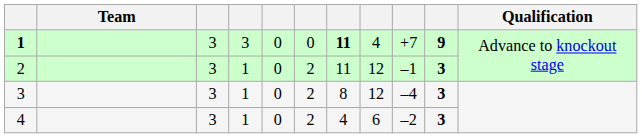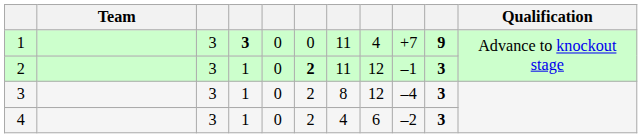(21, 42) bold -> (21, 42) normal
(245, 42) normal -> (245, 42) bold
(343, 42) bold -> (343, 42) normal
(311, 68) normal -> (311, 68) bold
